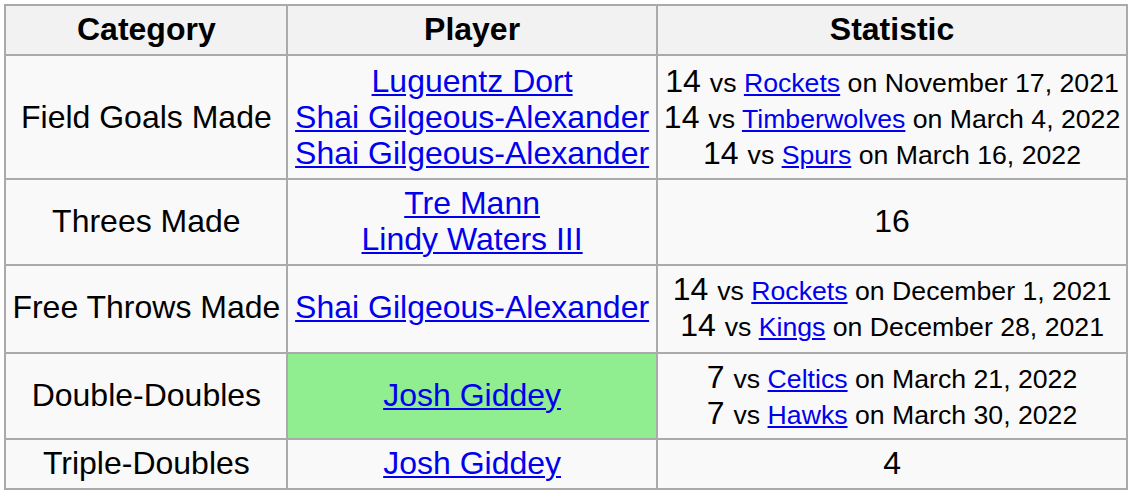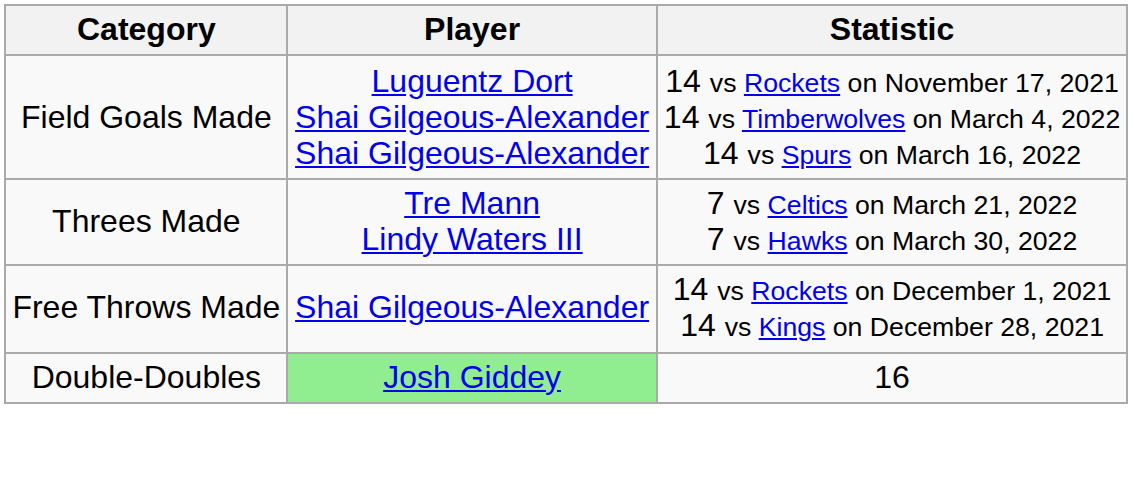(892, 221) 16 -> (892, 221) 7 vs Celtics on March 21, 2022 7 vs Hawks on March 30, 2022
(892, 394) 7 vs Celtics on March 21, 2022 7 vs Hawks on March 30, 2022 -> (892, 376) 16
- row: (146, 463)
